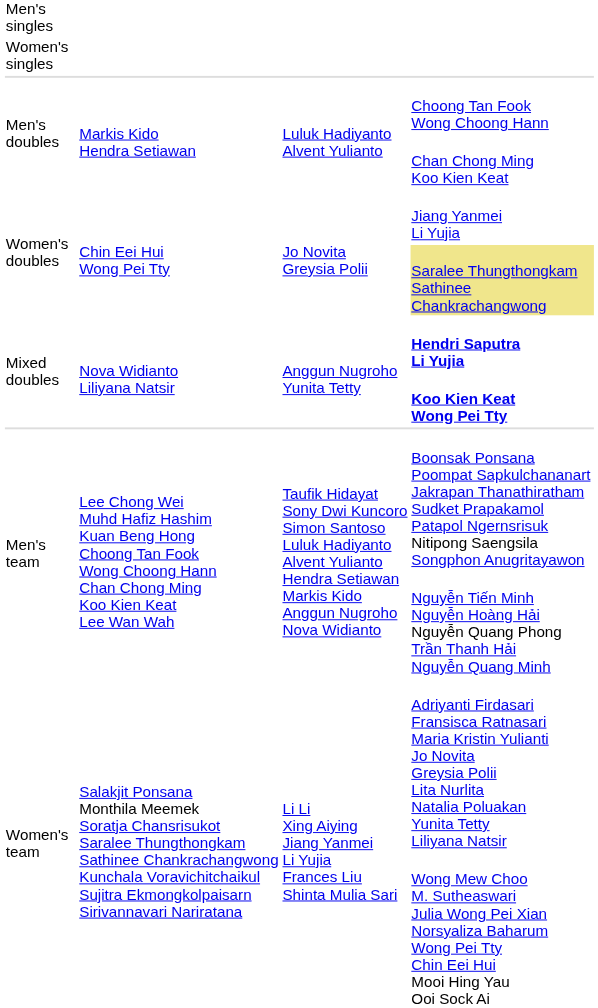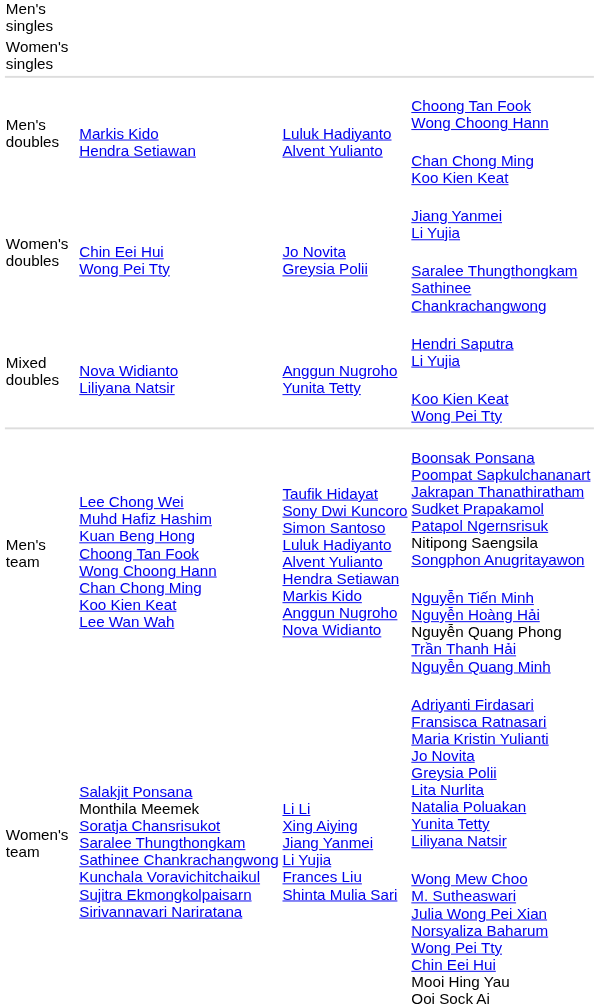(494, 288) khaki background -> (494, 288) no background
(466, 352) bold -> (462, 352) normal
(463, 407) bold -> (460, 407) normal
